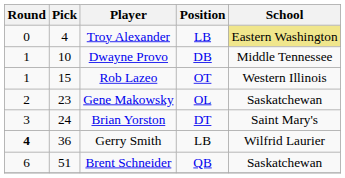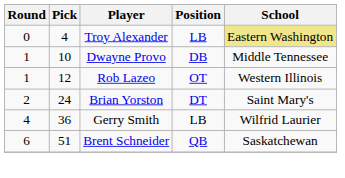(65, 78) 15 -> (65, 78) 12
- row: (128, 99)
(27, 120) 3 -> (27, 99) 2
(27, 141) bold -> (27, 120) normal
